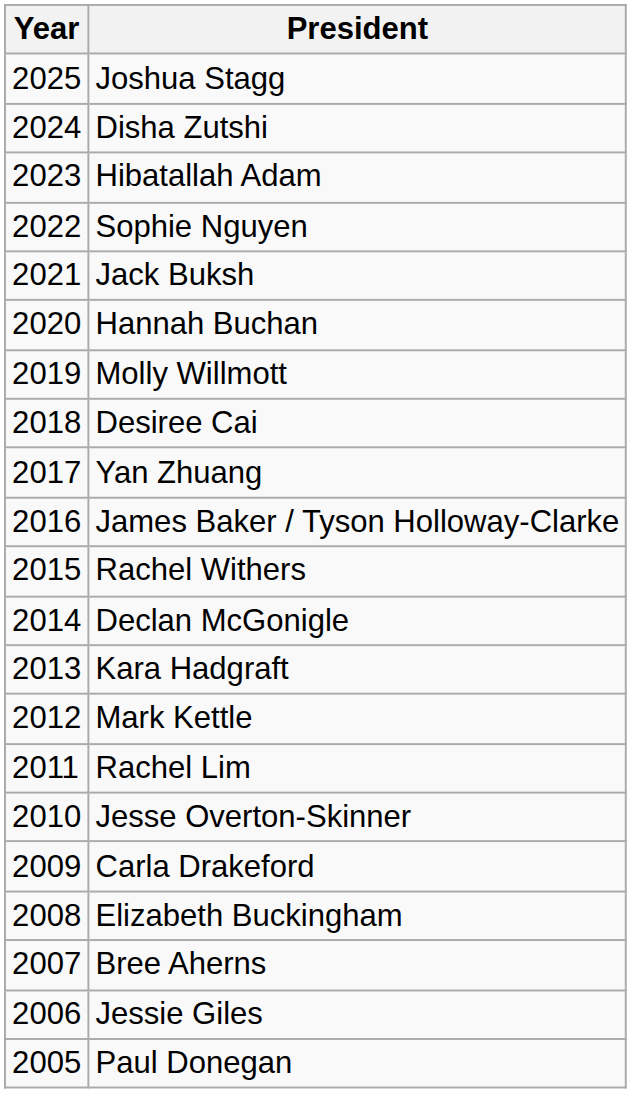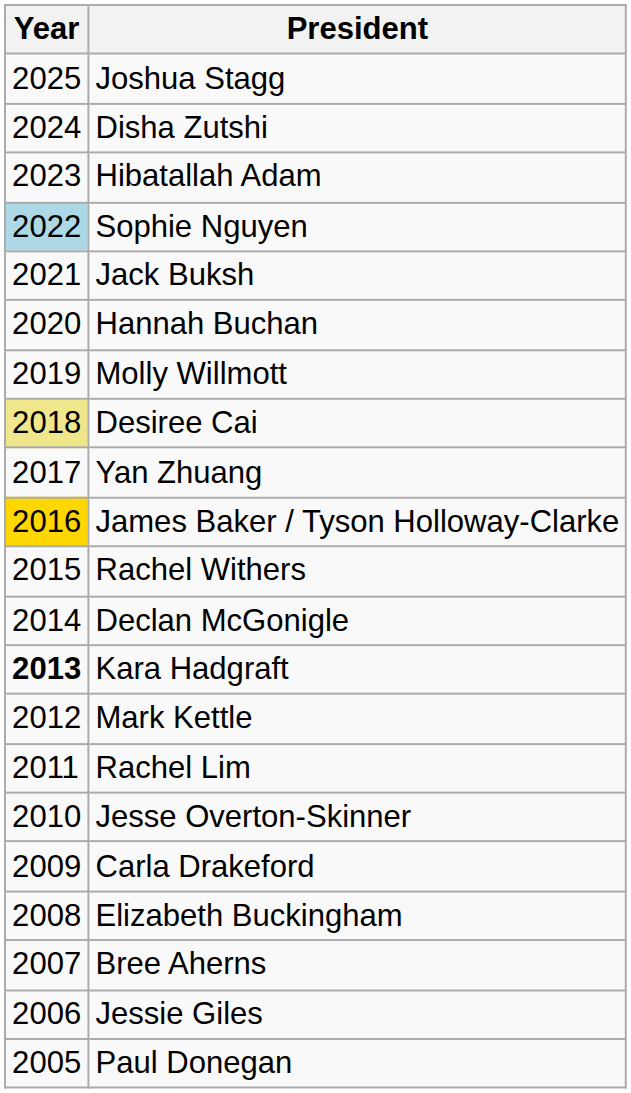(47, 226) no background -> (47, 226) lightblue background
(47, 422) no background -> (47, 422) khaki background
(47, 521) no background -> (47, 521) gold background
(47, 669) normal -> (47, 669) bold
